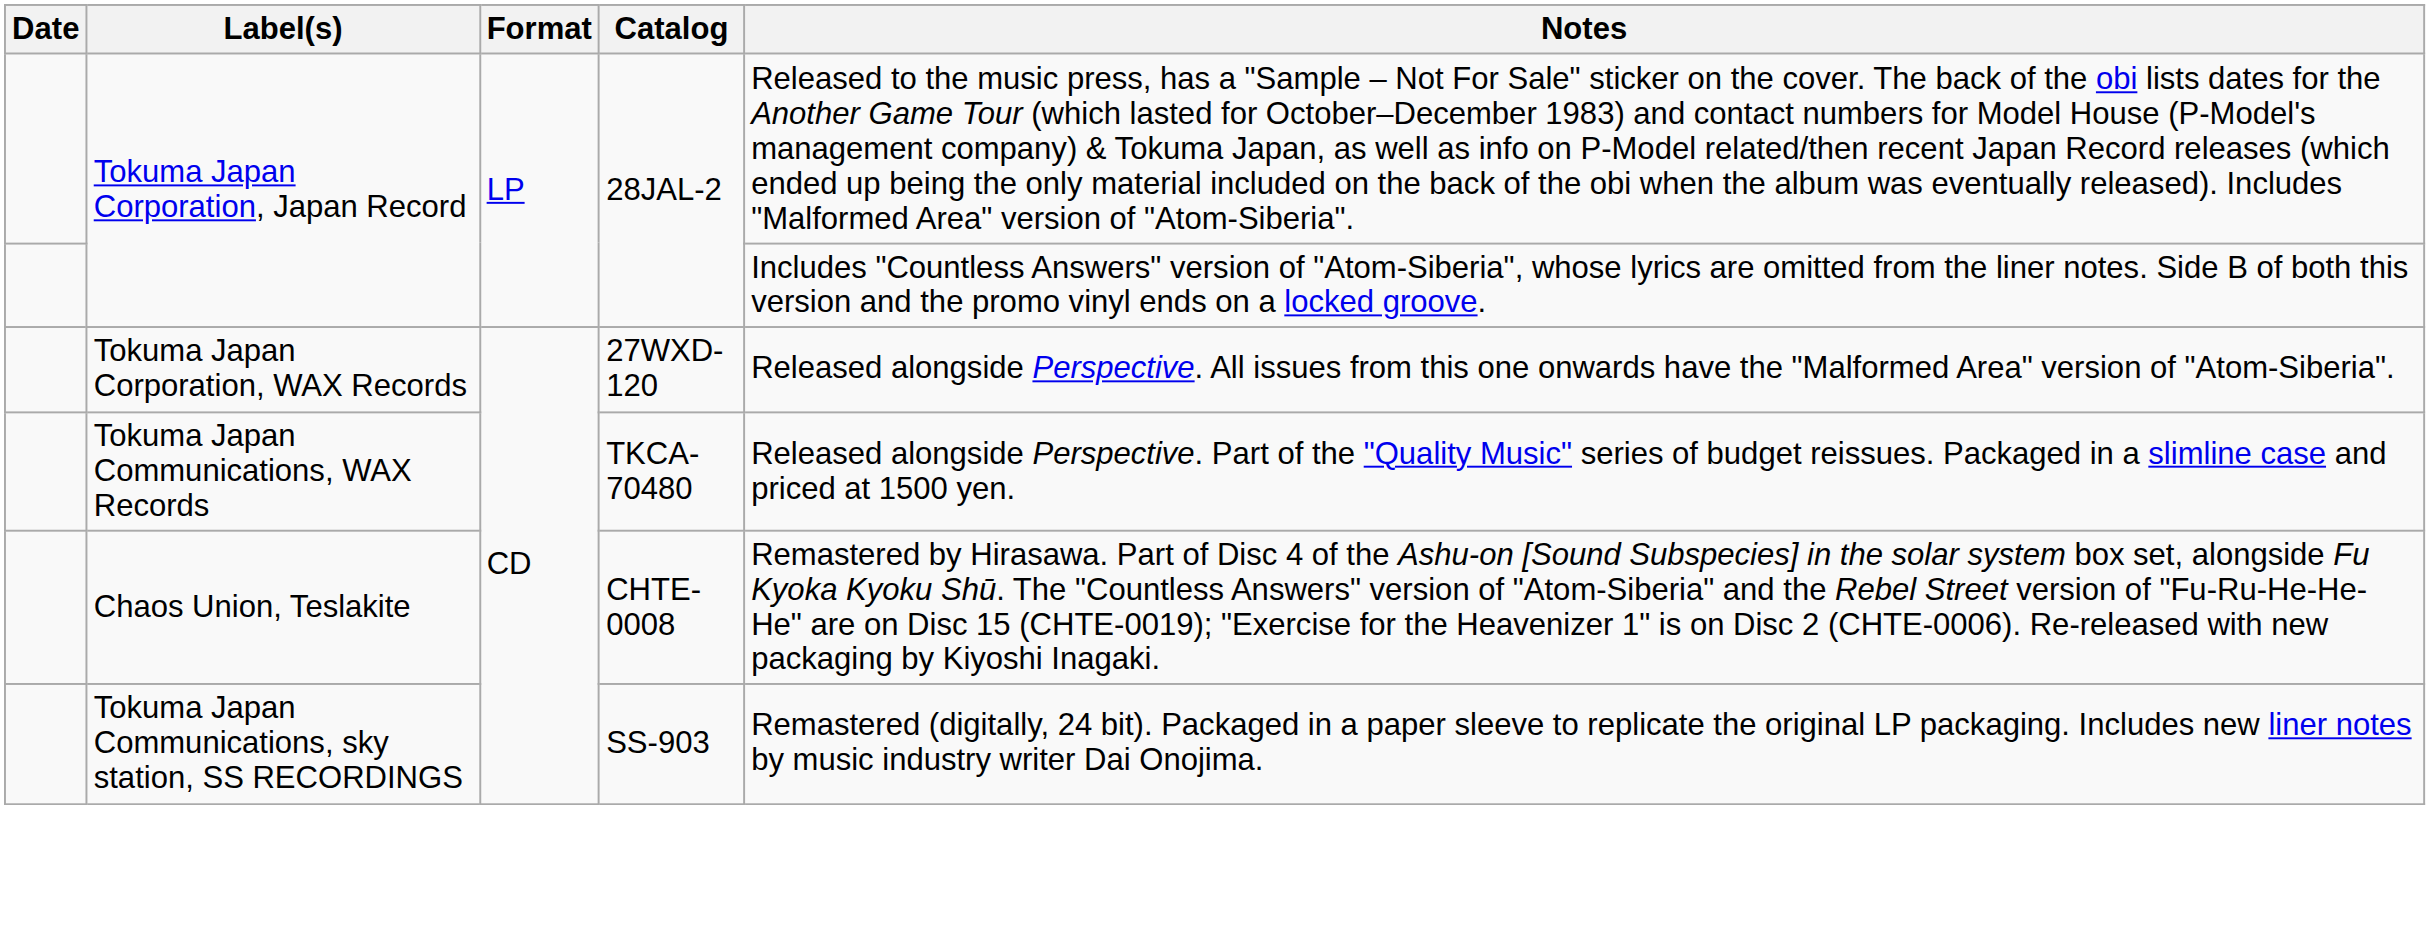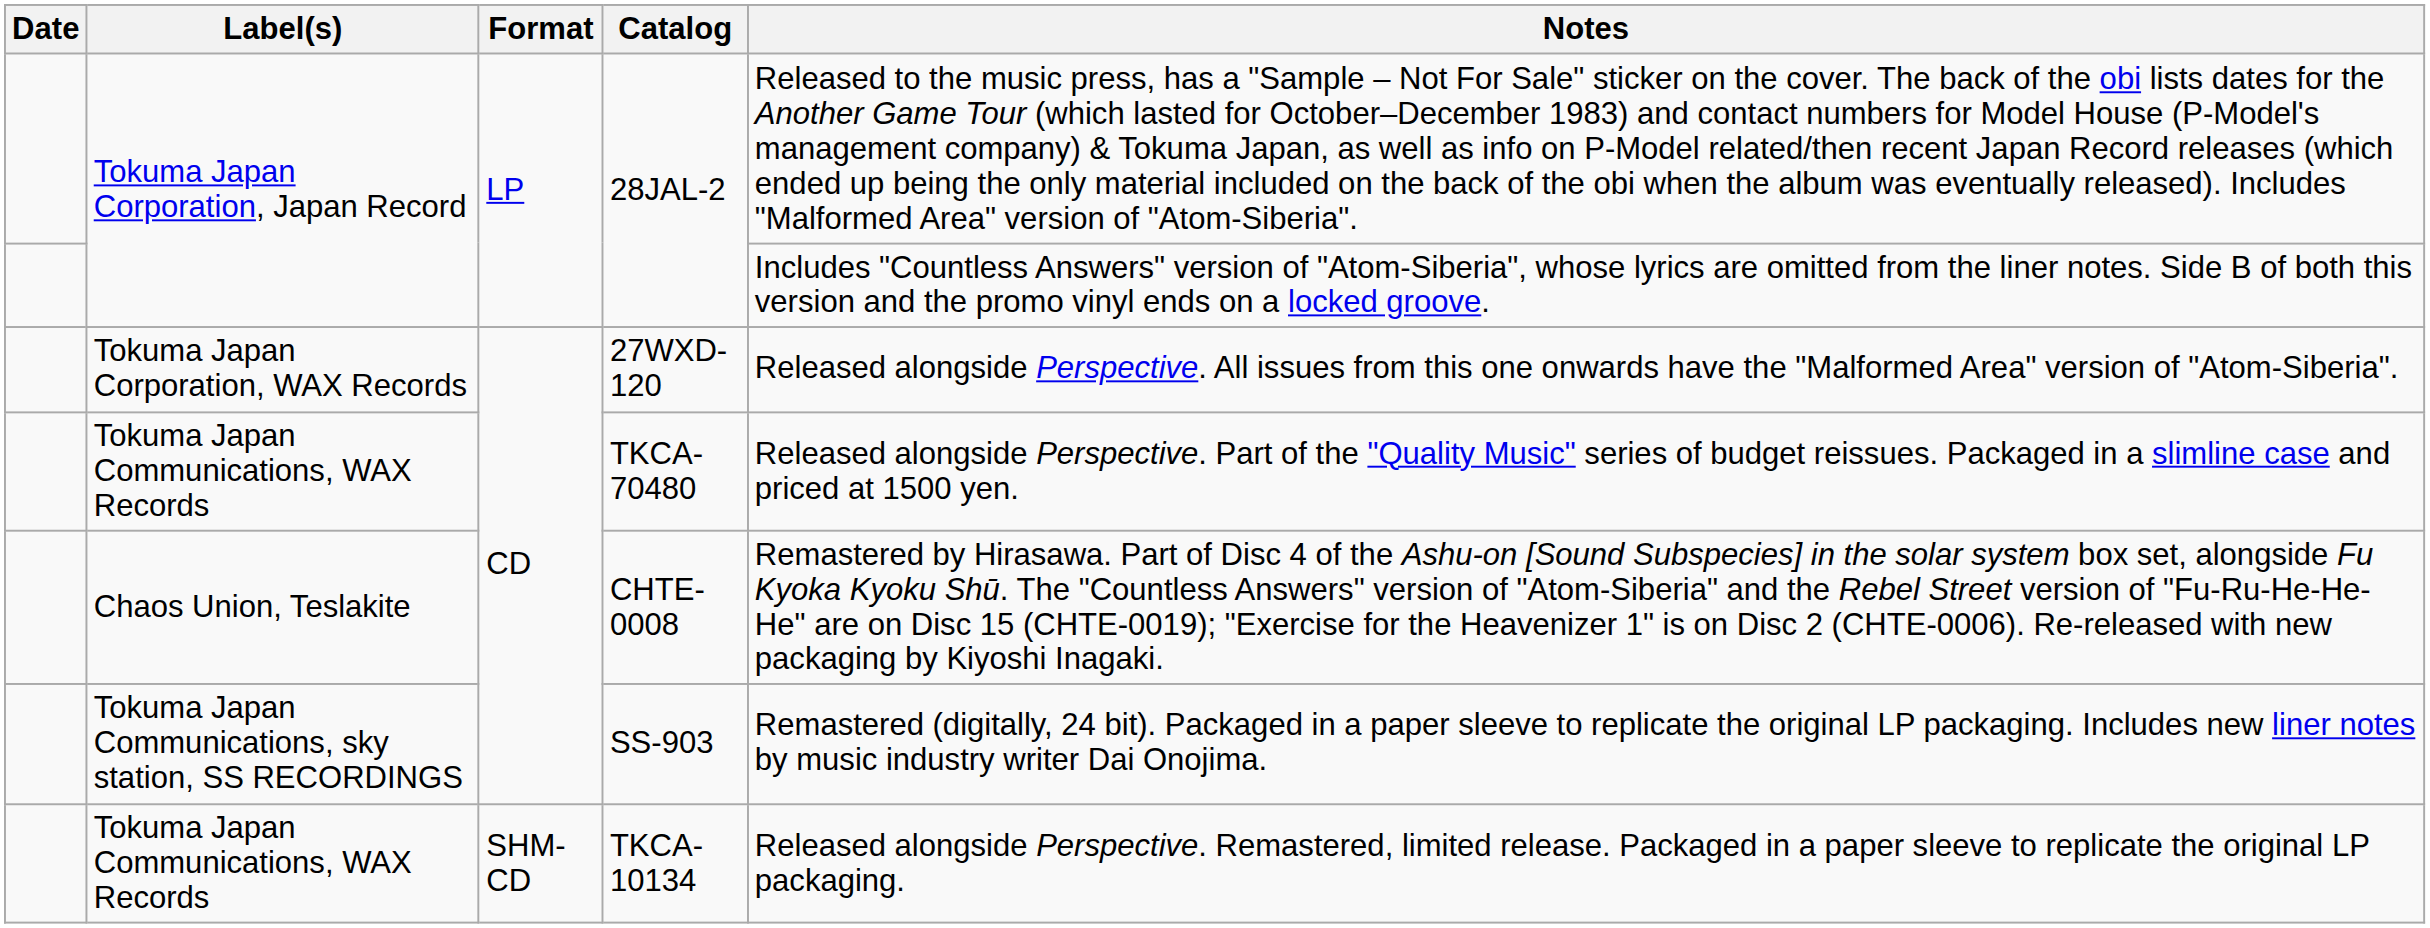+ row: (253, 862)
